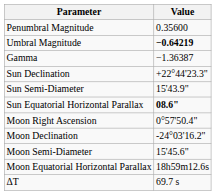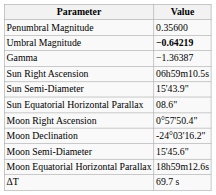+ row: (47, 74)
- row: (38, 74)
(167, 105) bold -> (167, 105) normal
